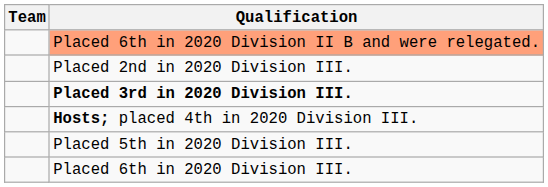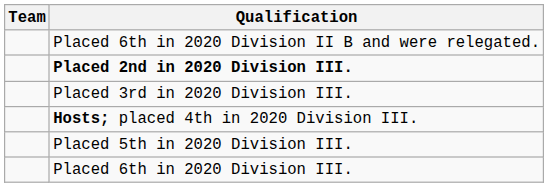(297, 43) lightsalmon background -> (297, 43) no background
(203, 68) normal -> (203, 68) bold
(203, 94) bold -> (203, 94) normal
